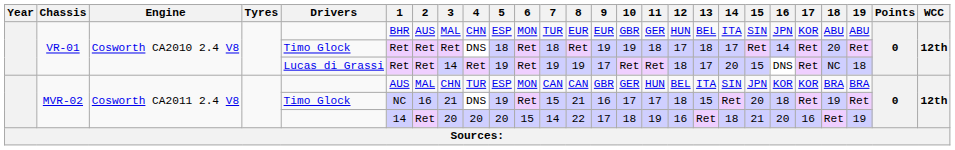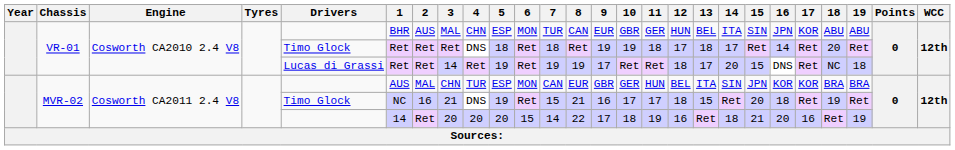(578, 31) EUR -> (578, 31) CAN
(578, 84) CAN -> (578, 84) EUR
